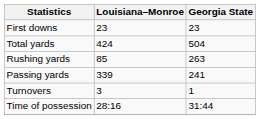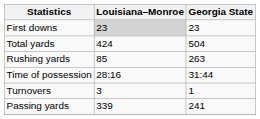(102, 28) no background -> (102, 28) lightgrey background
rows swapped: (38, 75) <-> (49, 106)
